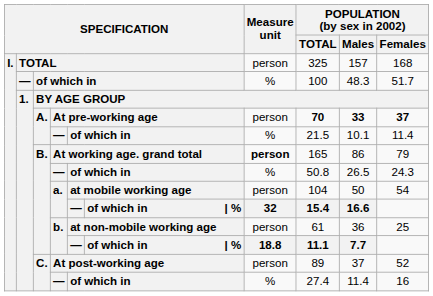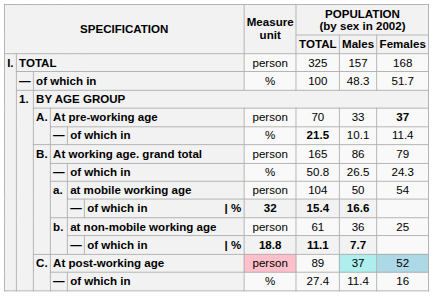(318, 117) bold -> (318, 117) normal
(358, 117) bold -> (358, 117) normal
(318, 135) normal -> (318, 135) bold
(270, 153) bold -> (270, 153) normal
(270, 263) no background -> (270, 263) pink background
(358, 263) no background -> (358, 263) paleturquoise background
(403, 263) no background -> (403, 263) lightblue background
